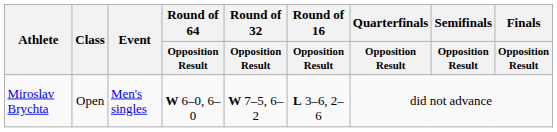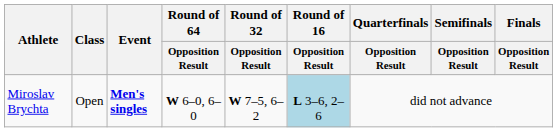(129, 101) normal -> (129, 101) bold
(318, 109) no background -> (319, 109) lightblue background
